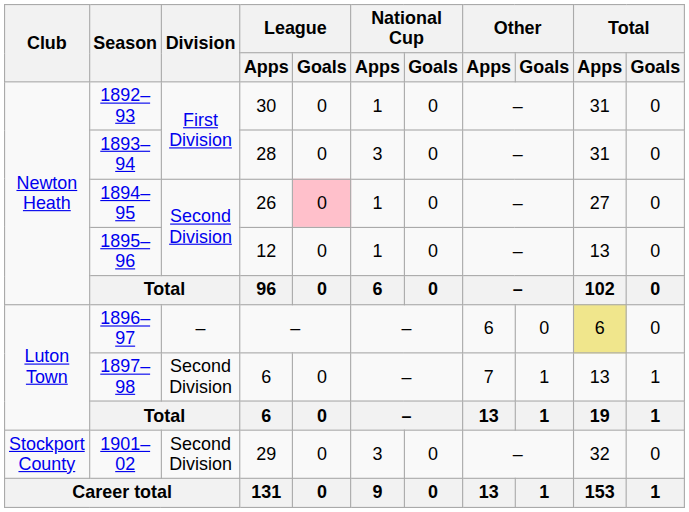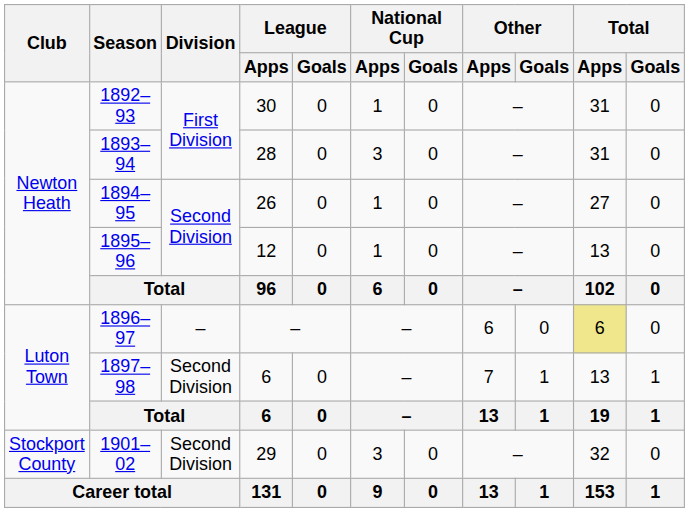(322, 202) pink background -> (322, 202) no background
